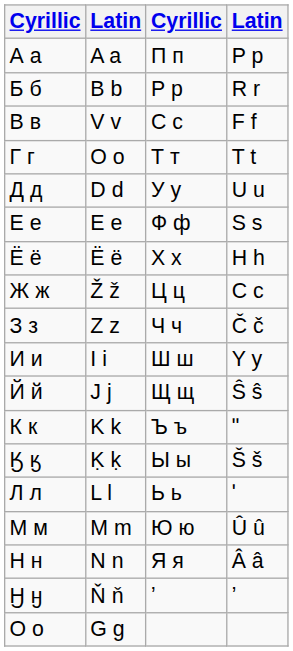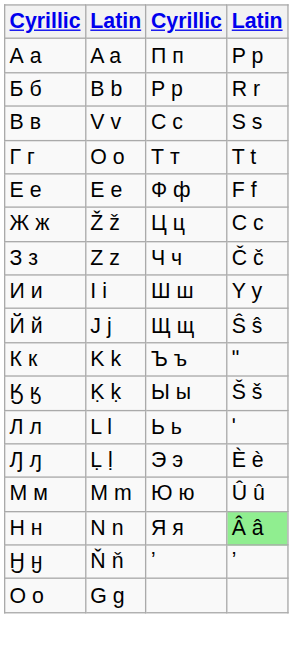(244, 122) F f -> (247, 122) S s
- row: (26, 190)
(247, 224) S s -> (244, 190) F f
- row: (26, 257)
+ row: (26, 460)
(248, 561) no background -> (248, 527) lightgreen background
